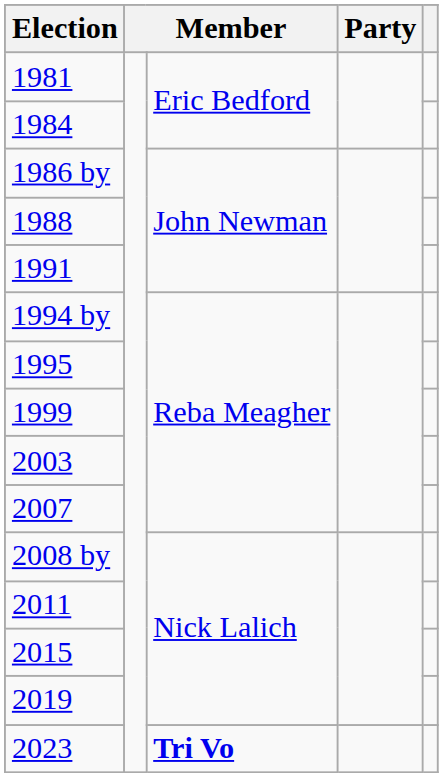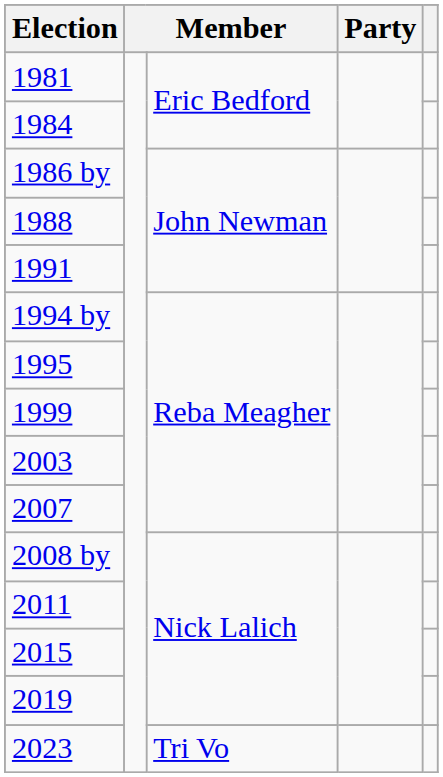(194, 747) bold -> (191, 747) normal
